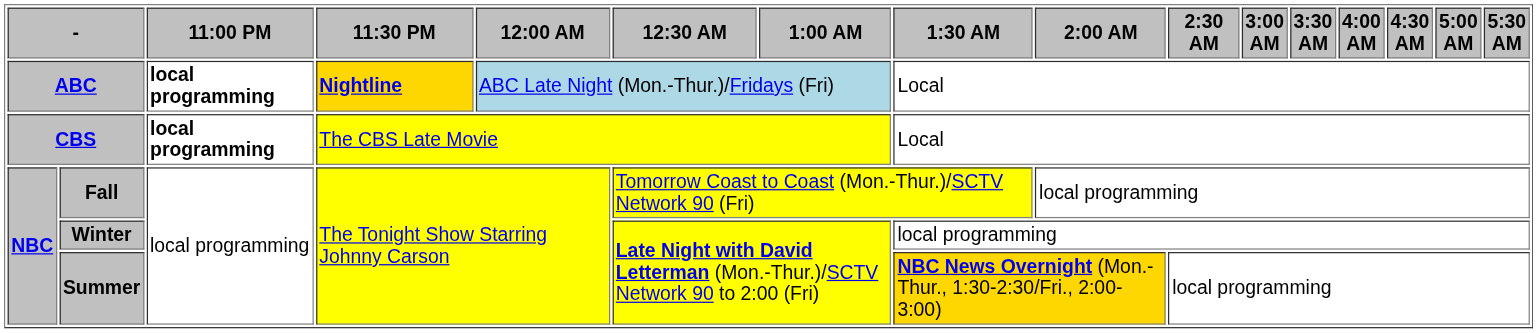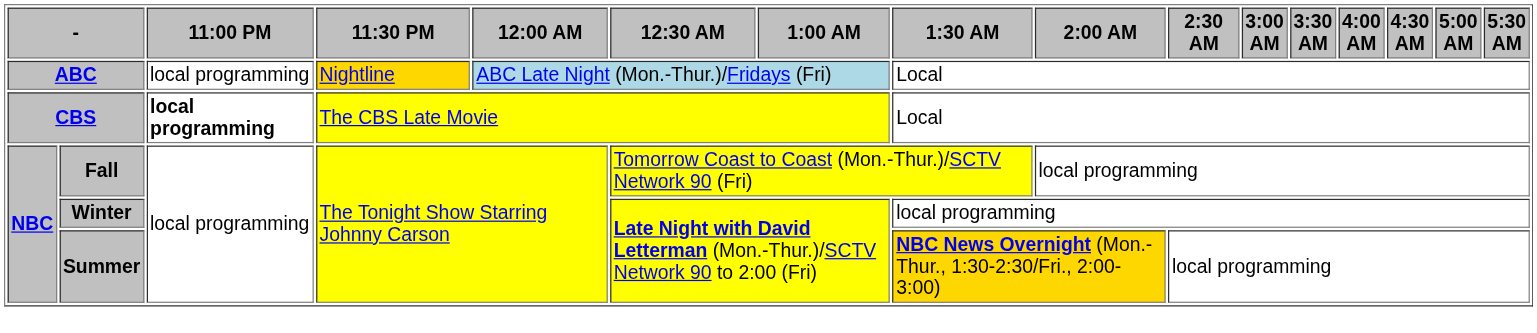(212, 86) bold -> (230, 75) normal
(361, 86) bold -> (357, 75) normal
